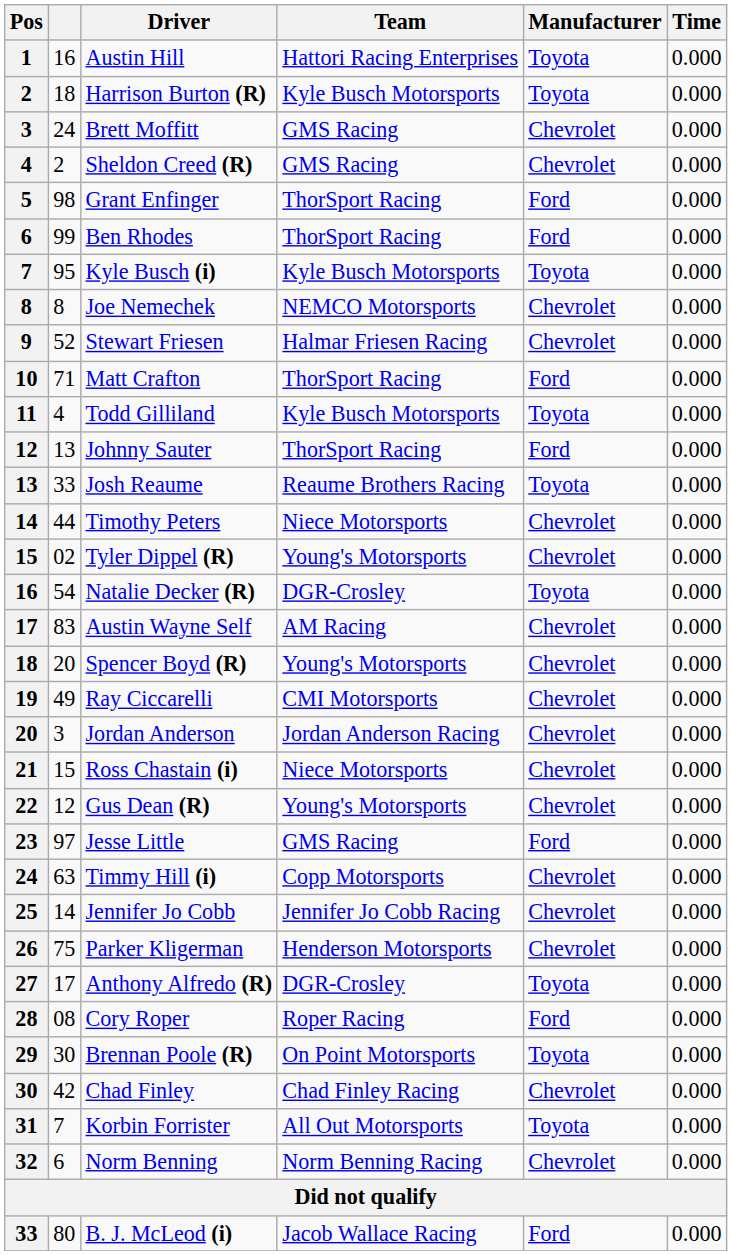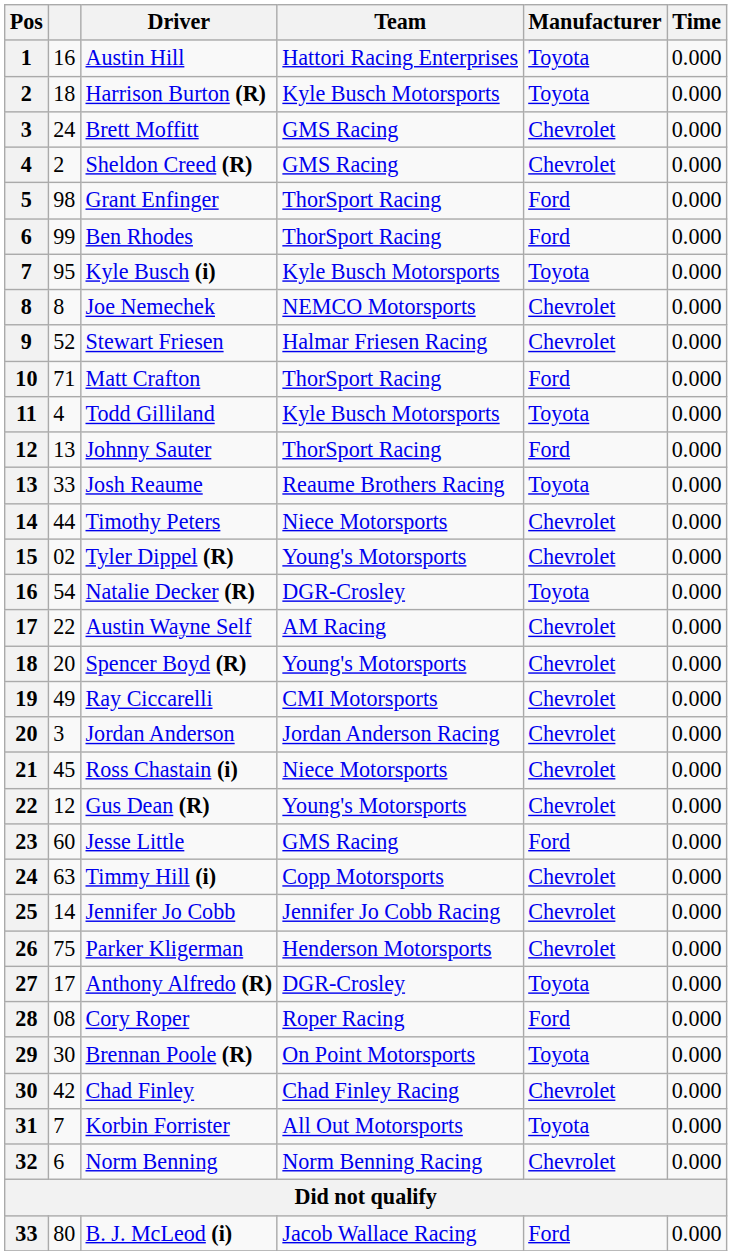(64, 627) 83 -> (64, 627) 22
(64, 769) 15 -> (64, 769) 45
(64, 840) 97 -> (64, 840) 60
